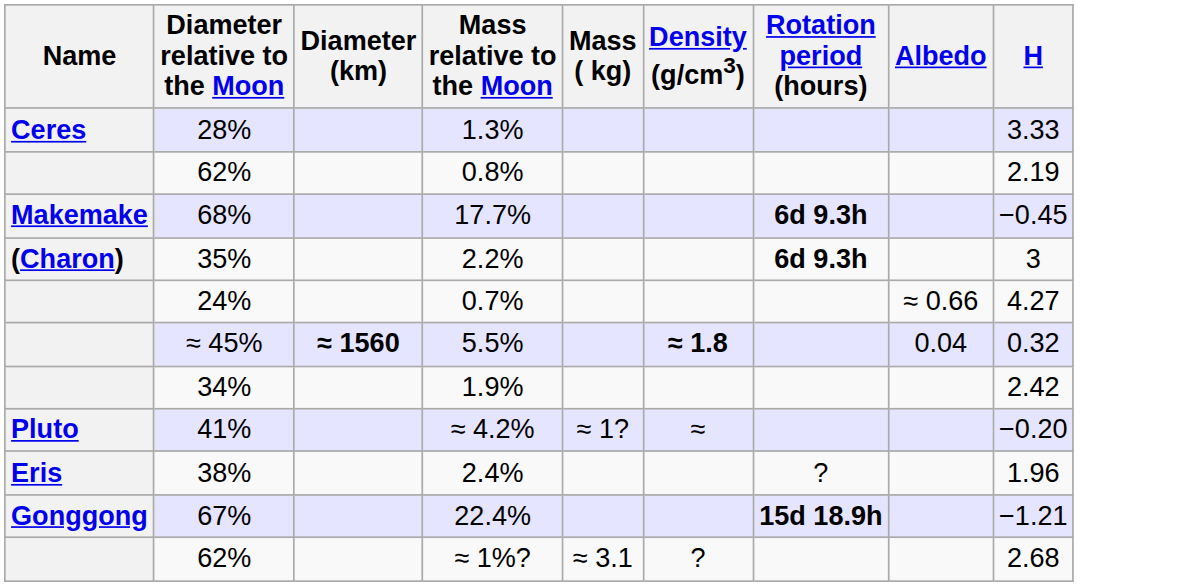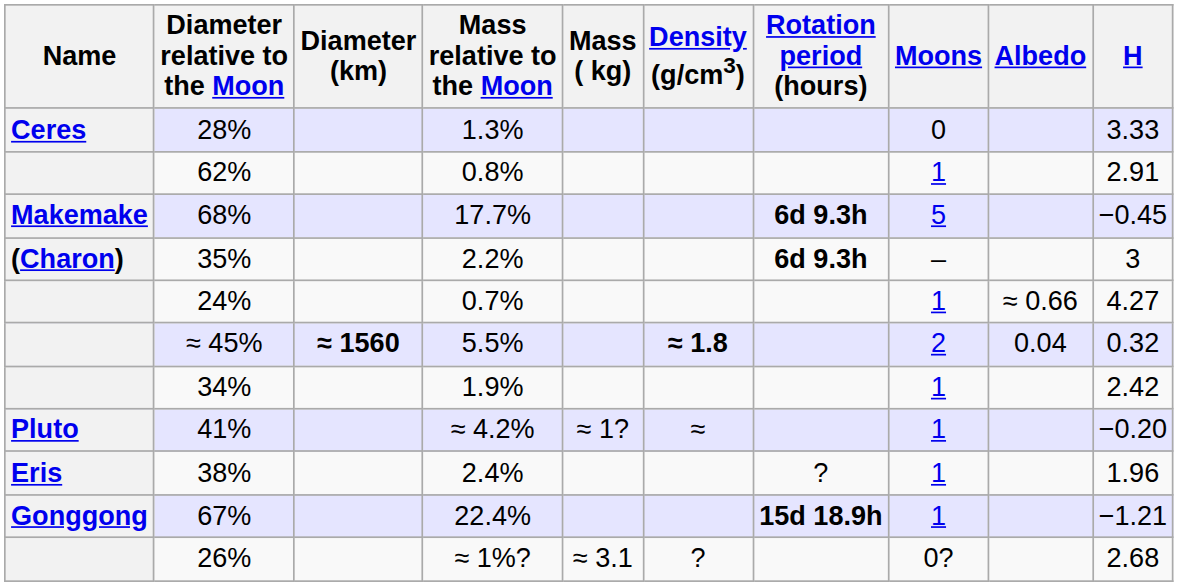+ column: (939, 56)
(1033, 172) 2.19 -> (1133, 172) 2.91
(224, 558) 62% -> (224, 558) 26%
